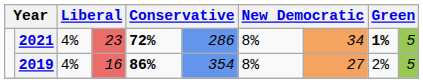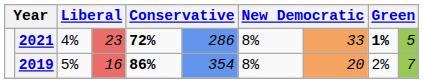(356, 41) 34 -> (356, 41) 33
(70, 66) 4% -> (70, 66) 5%
(356, 66) 27 -> (356, 66) 20
(411, 66) 5 -> (411, 66) 7
